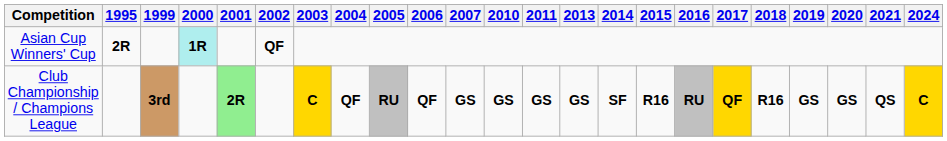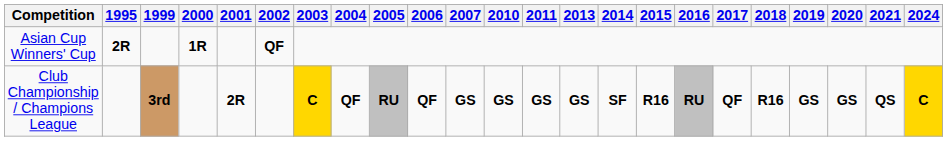(198, 46) paleturquoise background -> (198, 46) no background
(236, 101) lightgreen background -> (236, 101) no background
(732, 101) gold background -> (732, 101) no background
